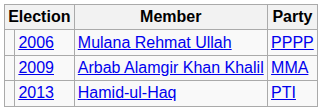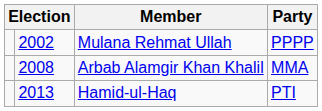(36, 42) 2006 -> (36, 42) 2002
(36, 67) 2009 -> (36, 67) 2008
